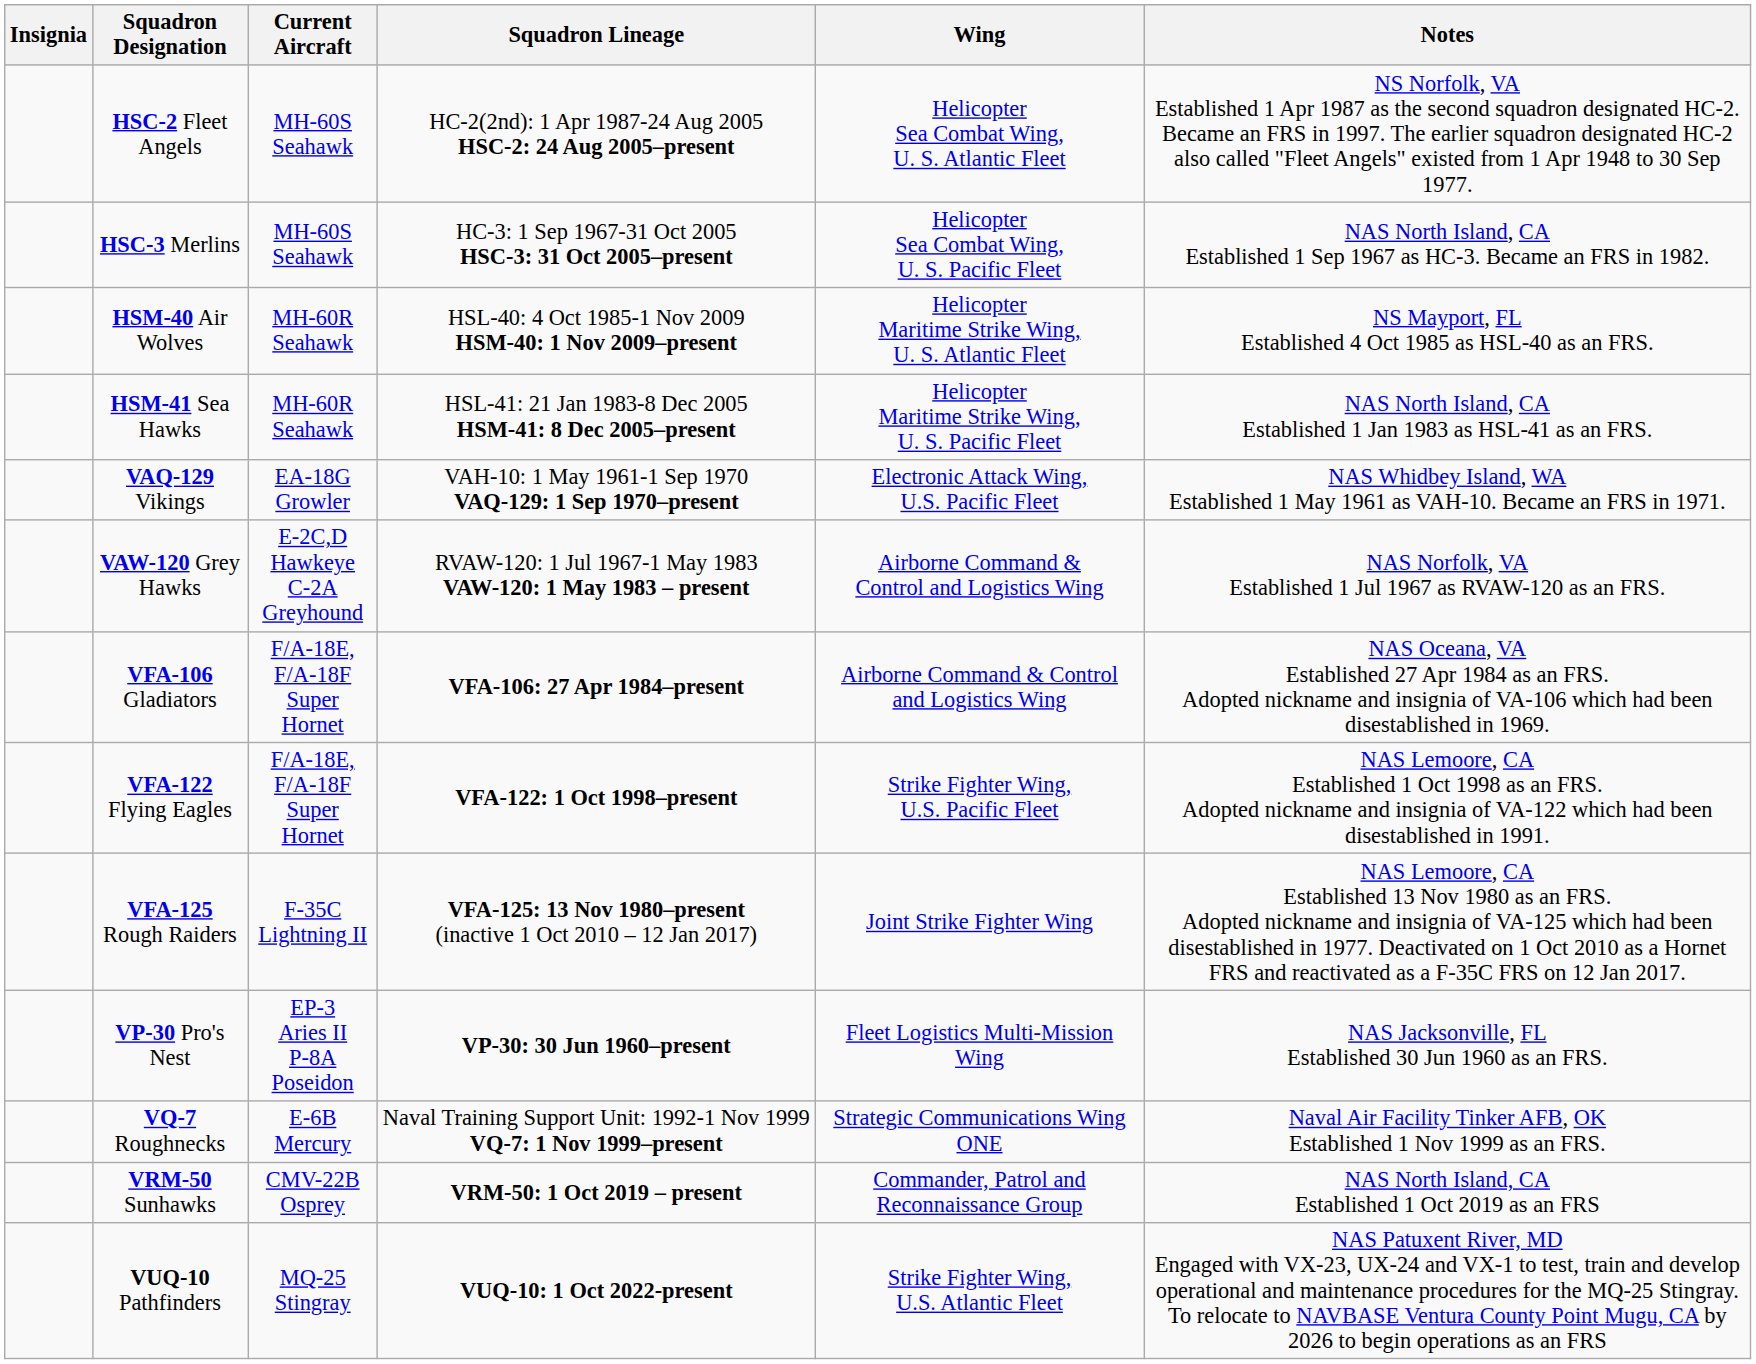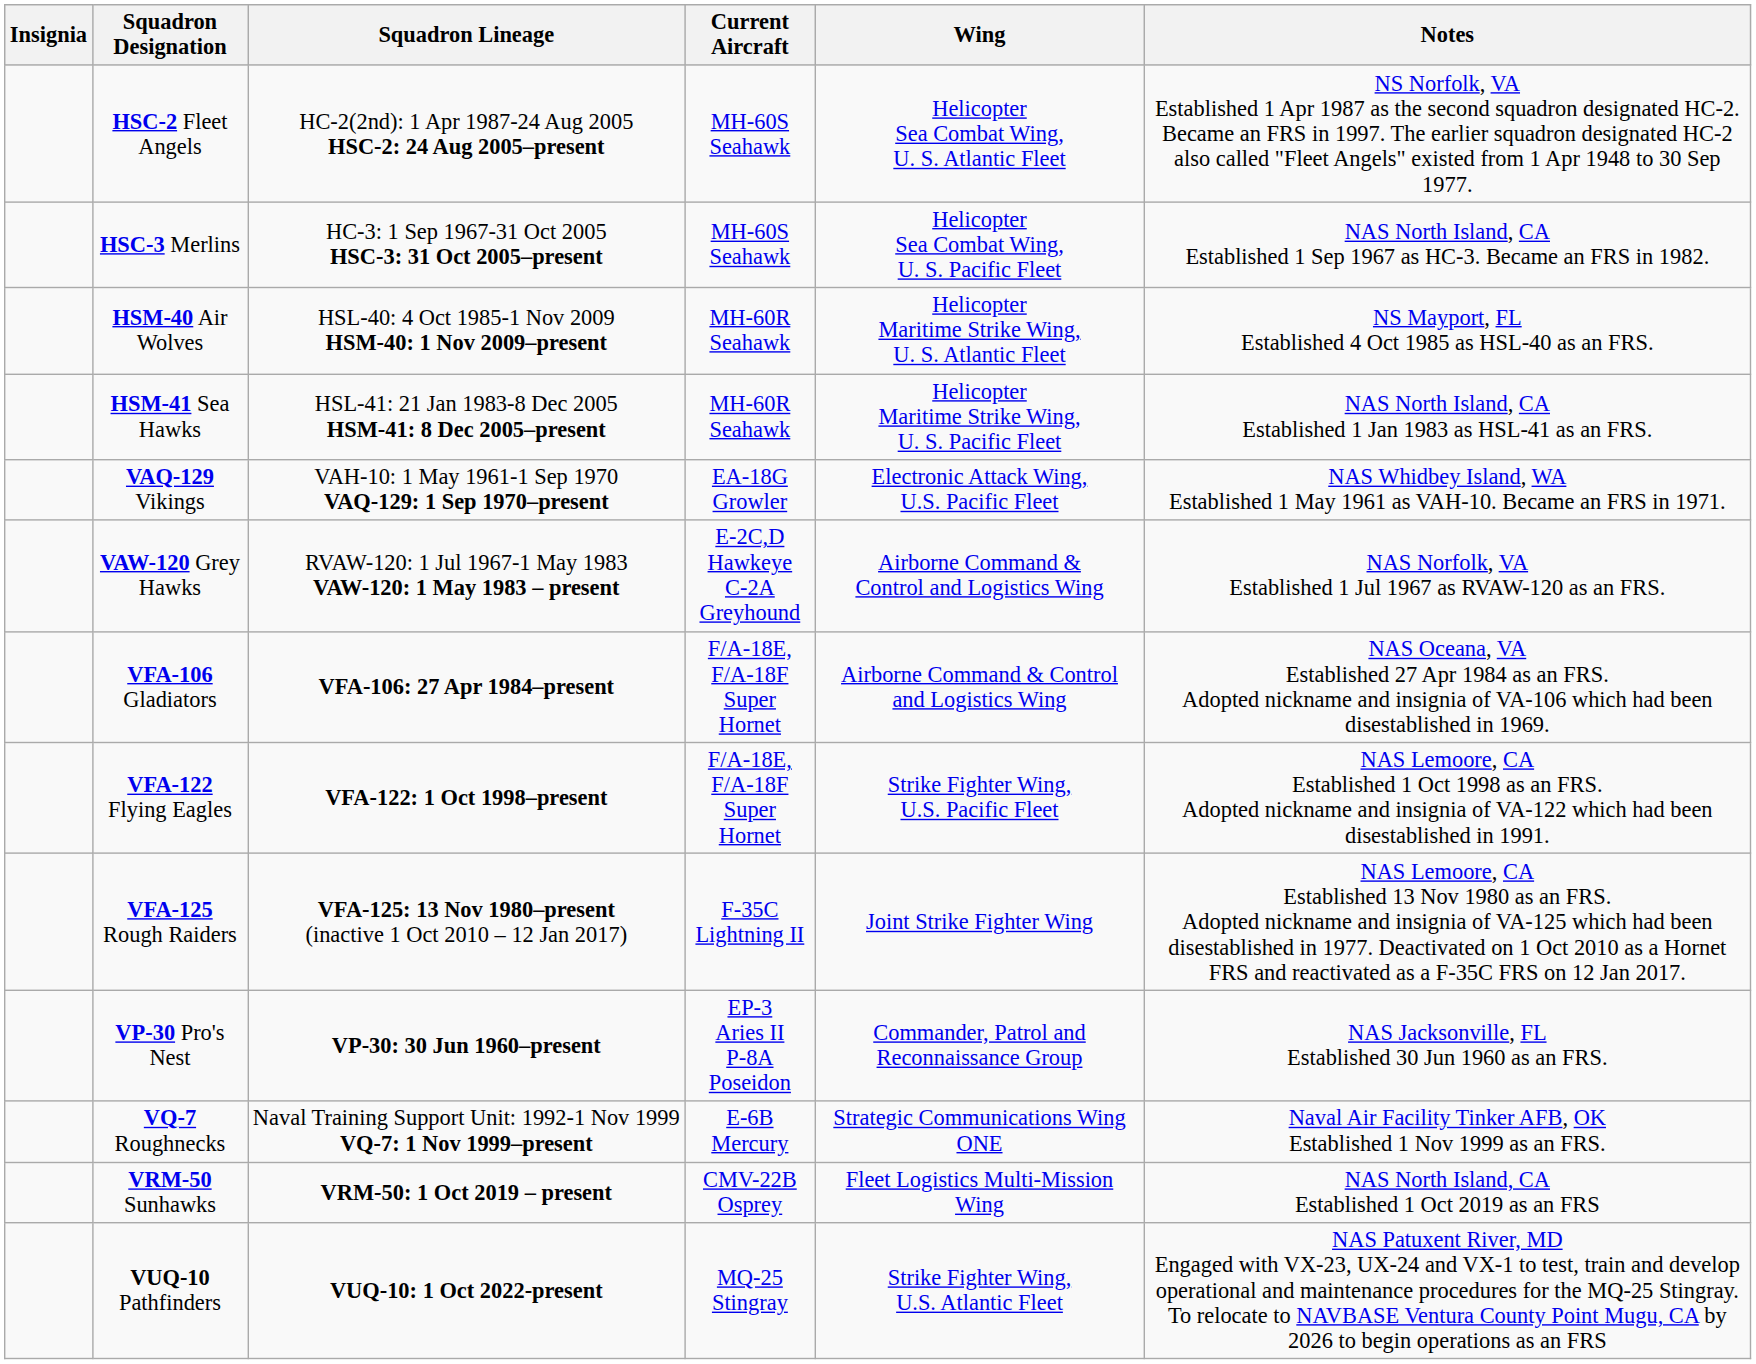columns swapped: (596, 34) <-> (313, 34)
(979, 1045) Fleet Logistics Multi-Mission Wing -> (979, 1045) Commander, Patrol and Reconnaissance Group
(979, 1191) Commander, Patrol and Reconnaissance Group -> (979, 1191) Fleet Logistics Multi-Mission Wing
